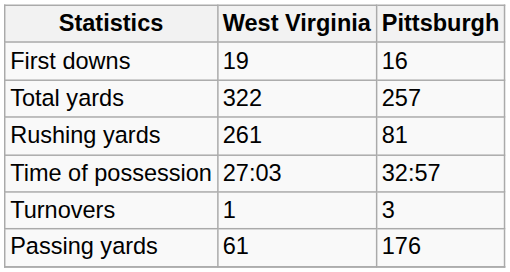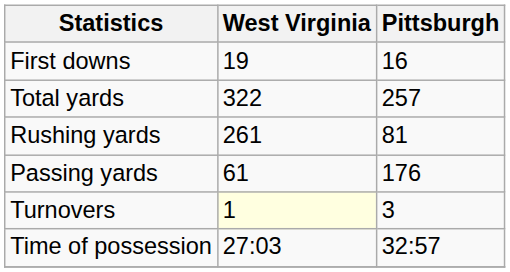rows swapped: (84, 247) <-> (111, 172)
(229, 210) no background -> (229, 210) lightyellow background
